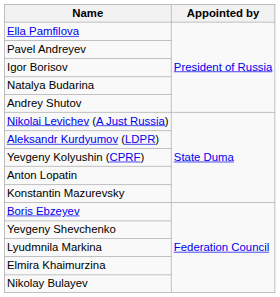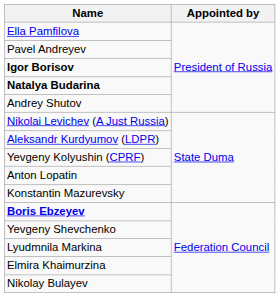(37, 67) normal -> (40, 67) bold
(51, 85) normal -> (53, 85) bold
(43, 211) normal -> (46, 211) bold
